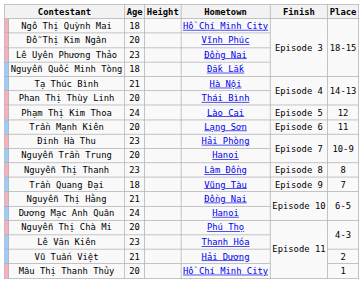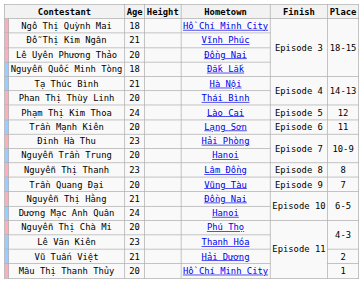(135, 40) 20 -> (135, 40) 21
(135, 55) 23 -> (135, 55) 20
(135, 184) 18 -> (135, 184) 20
